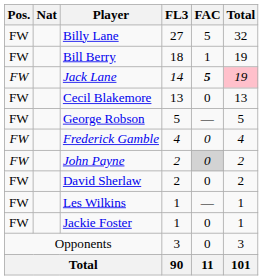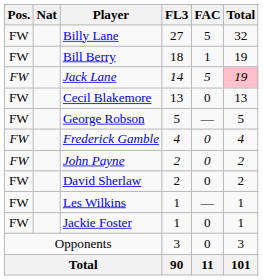(207, 77) bold -> (207, 77) normal
(207, 160) lightgrey background -> (207, 160) no background
